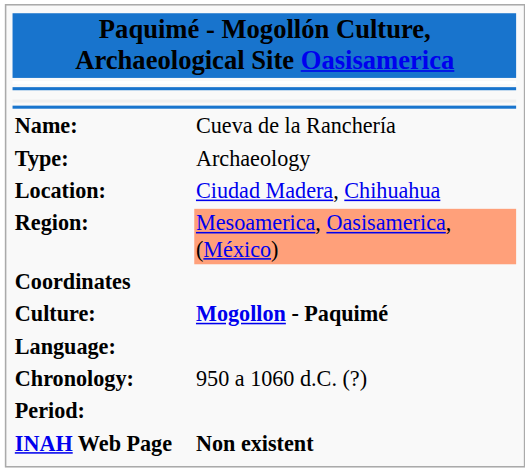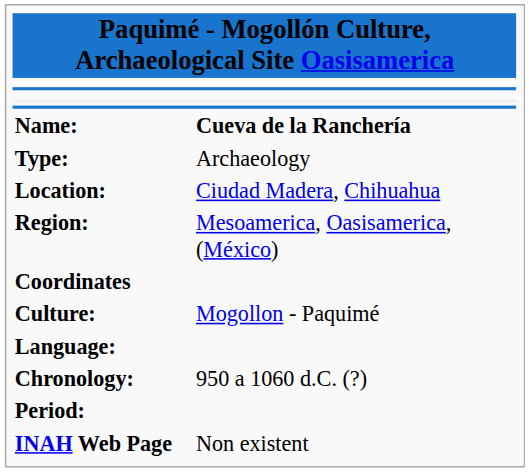(296, 125) normal -> (303, 125) bold
(324, 236) lightsalmon background -> (324, 236) no background
(292, 313) bold -> (288, 313) normal
(255, 443) bold -> (252, 443) normal
